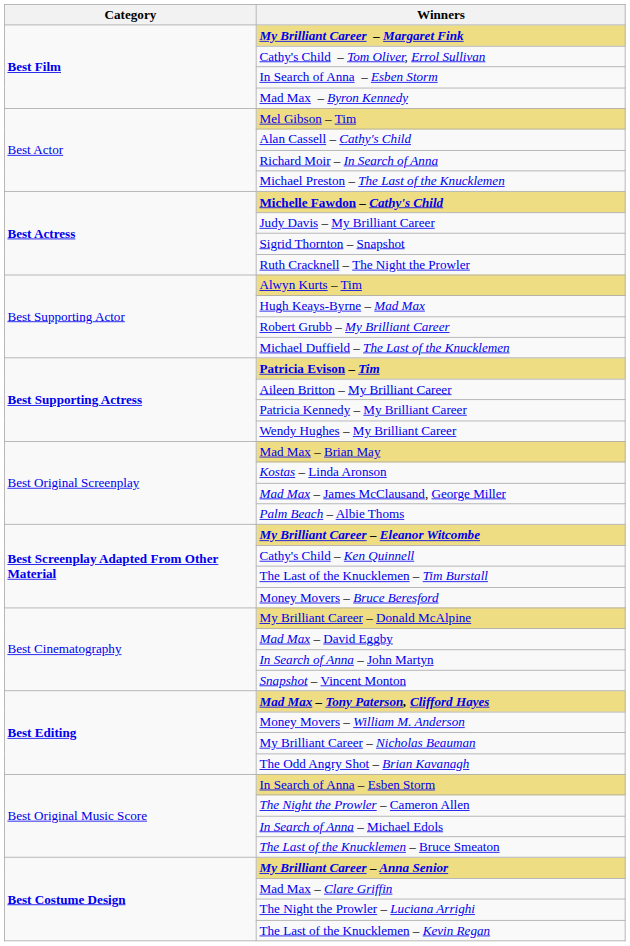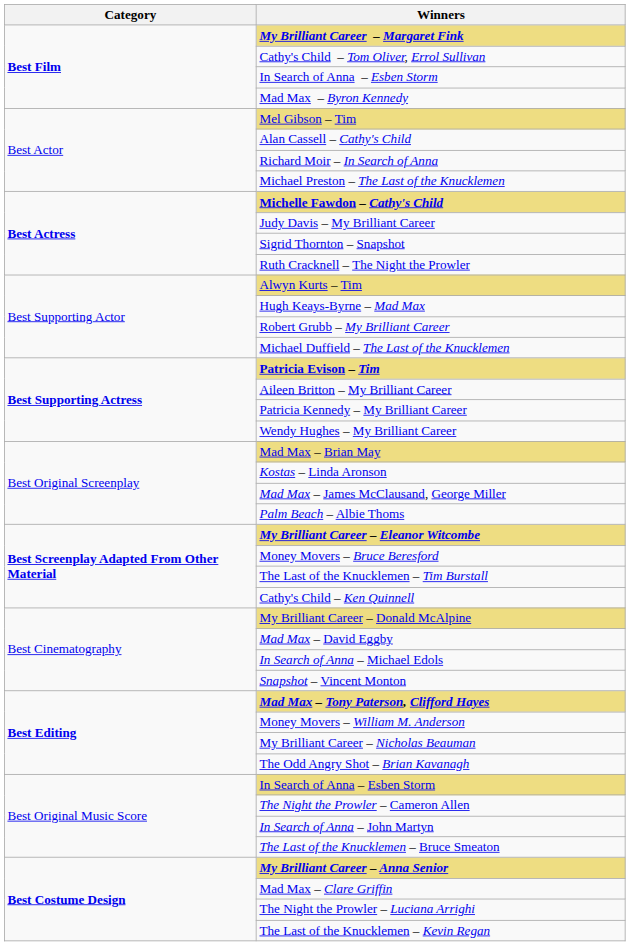(337, 555) Cathy's Child – Ken Quinnell -> (349, 555) Money Movers – Bruce Beresford
(349, 597) Money Movers – Bruce Beresford -> (337, 597) Cathy's Child – Ken Quinnell
(347, 659) In Search of Anna – John Martyn -> (351, 659) In Search of Anna – Michael Edols
(351, 826) In Search of Anna – Michael Edols -> (347, 826) In Search of Anna – John Martyn
